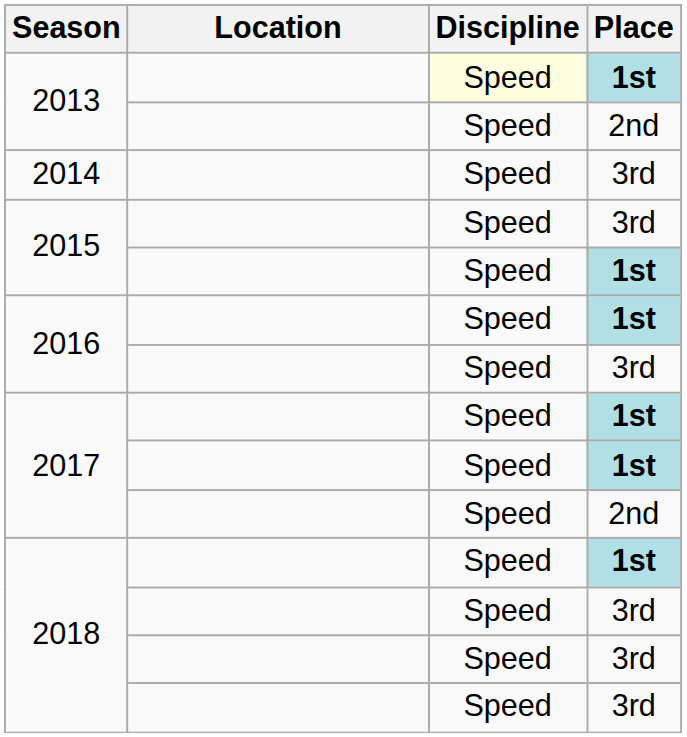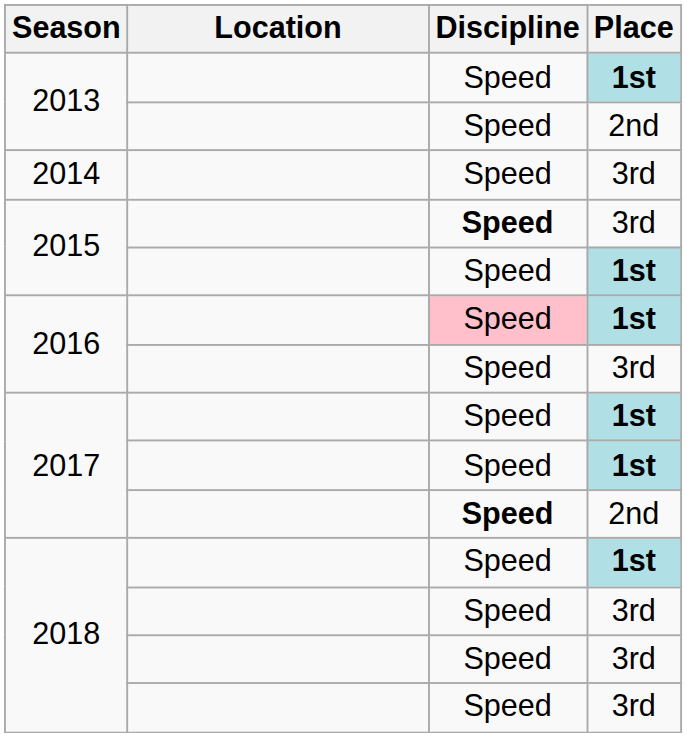(508, 77) lightyellow background -> (508, 77) no background
(508, 222) normal -> (508, 222) bold
(508, 319) no background -> (508, 319) pink background
(508, 513) normal -> (508, 513) bold
